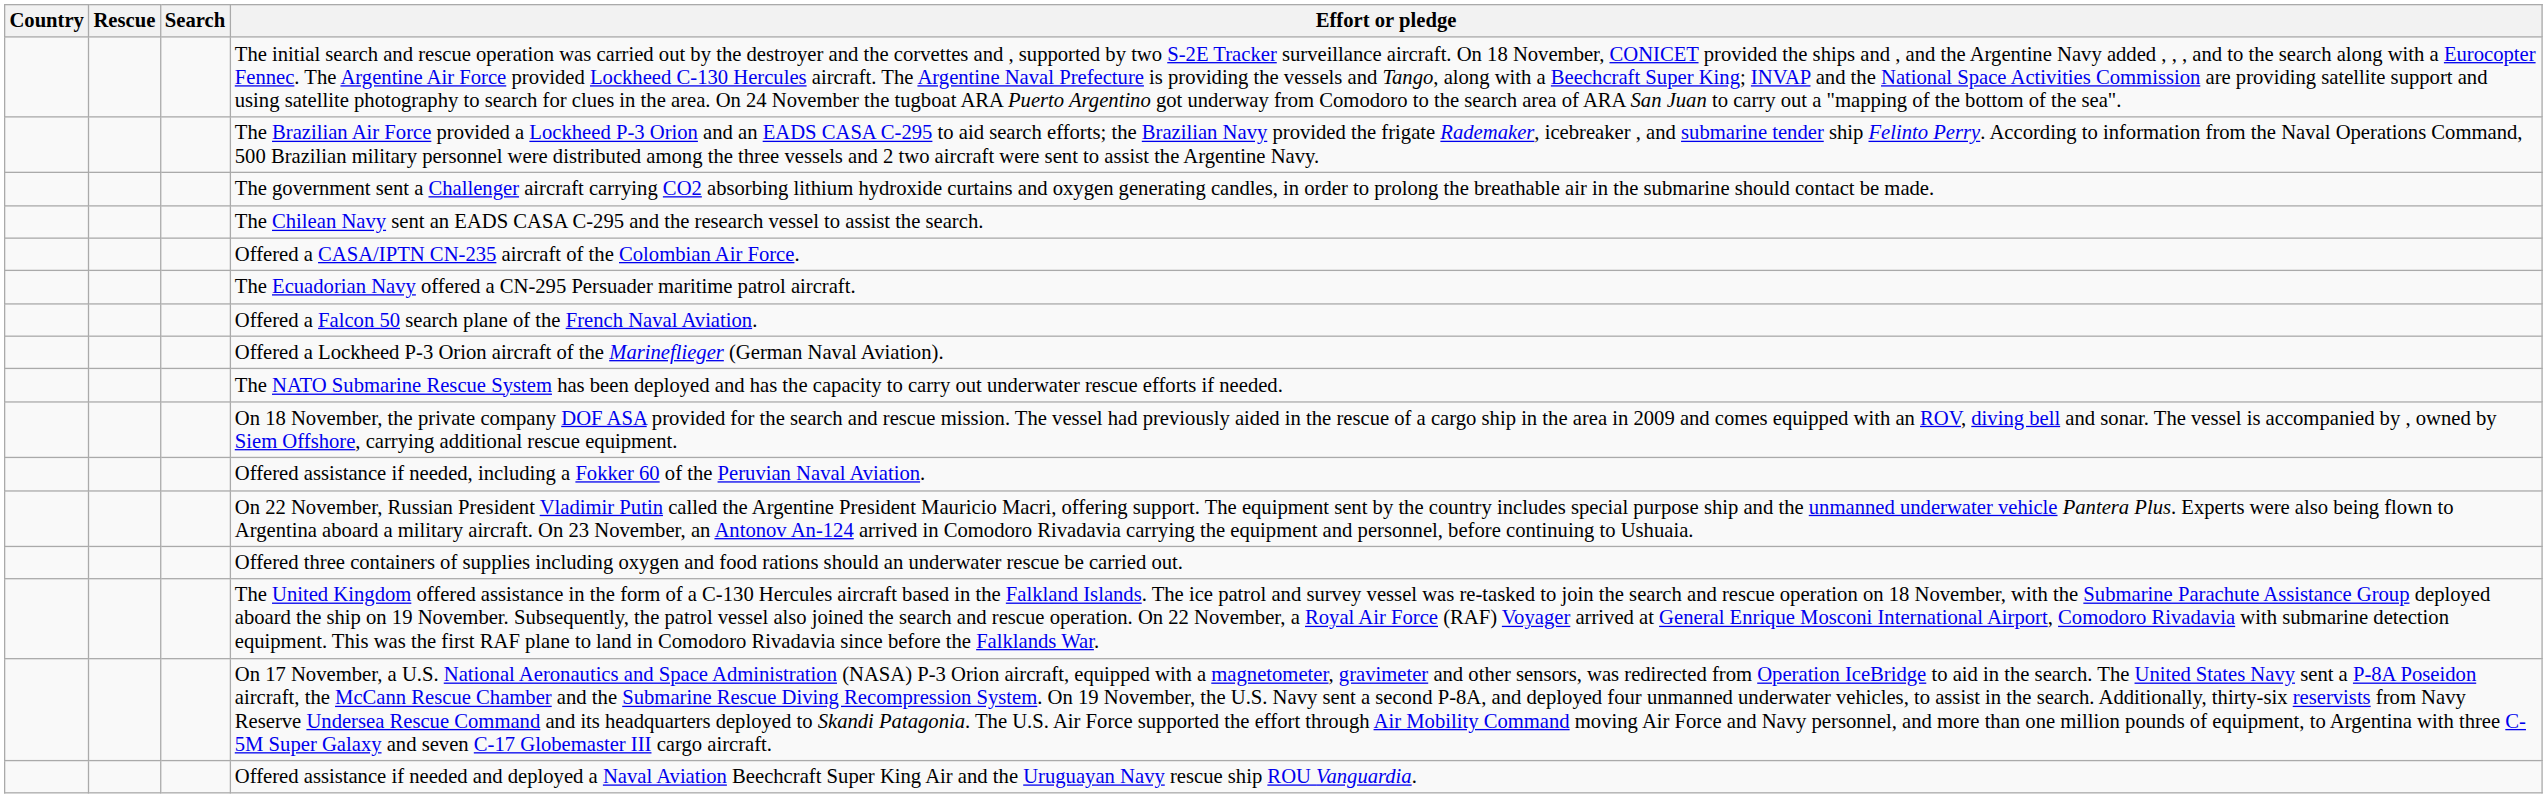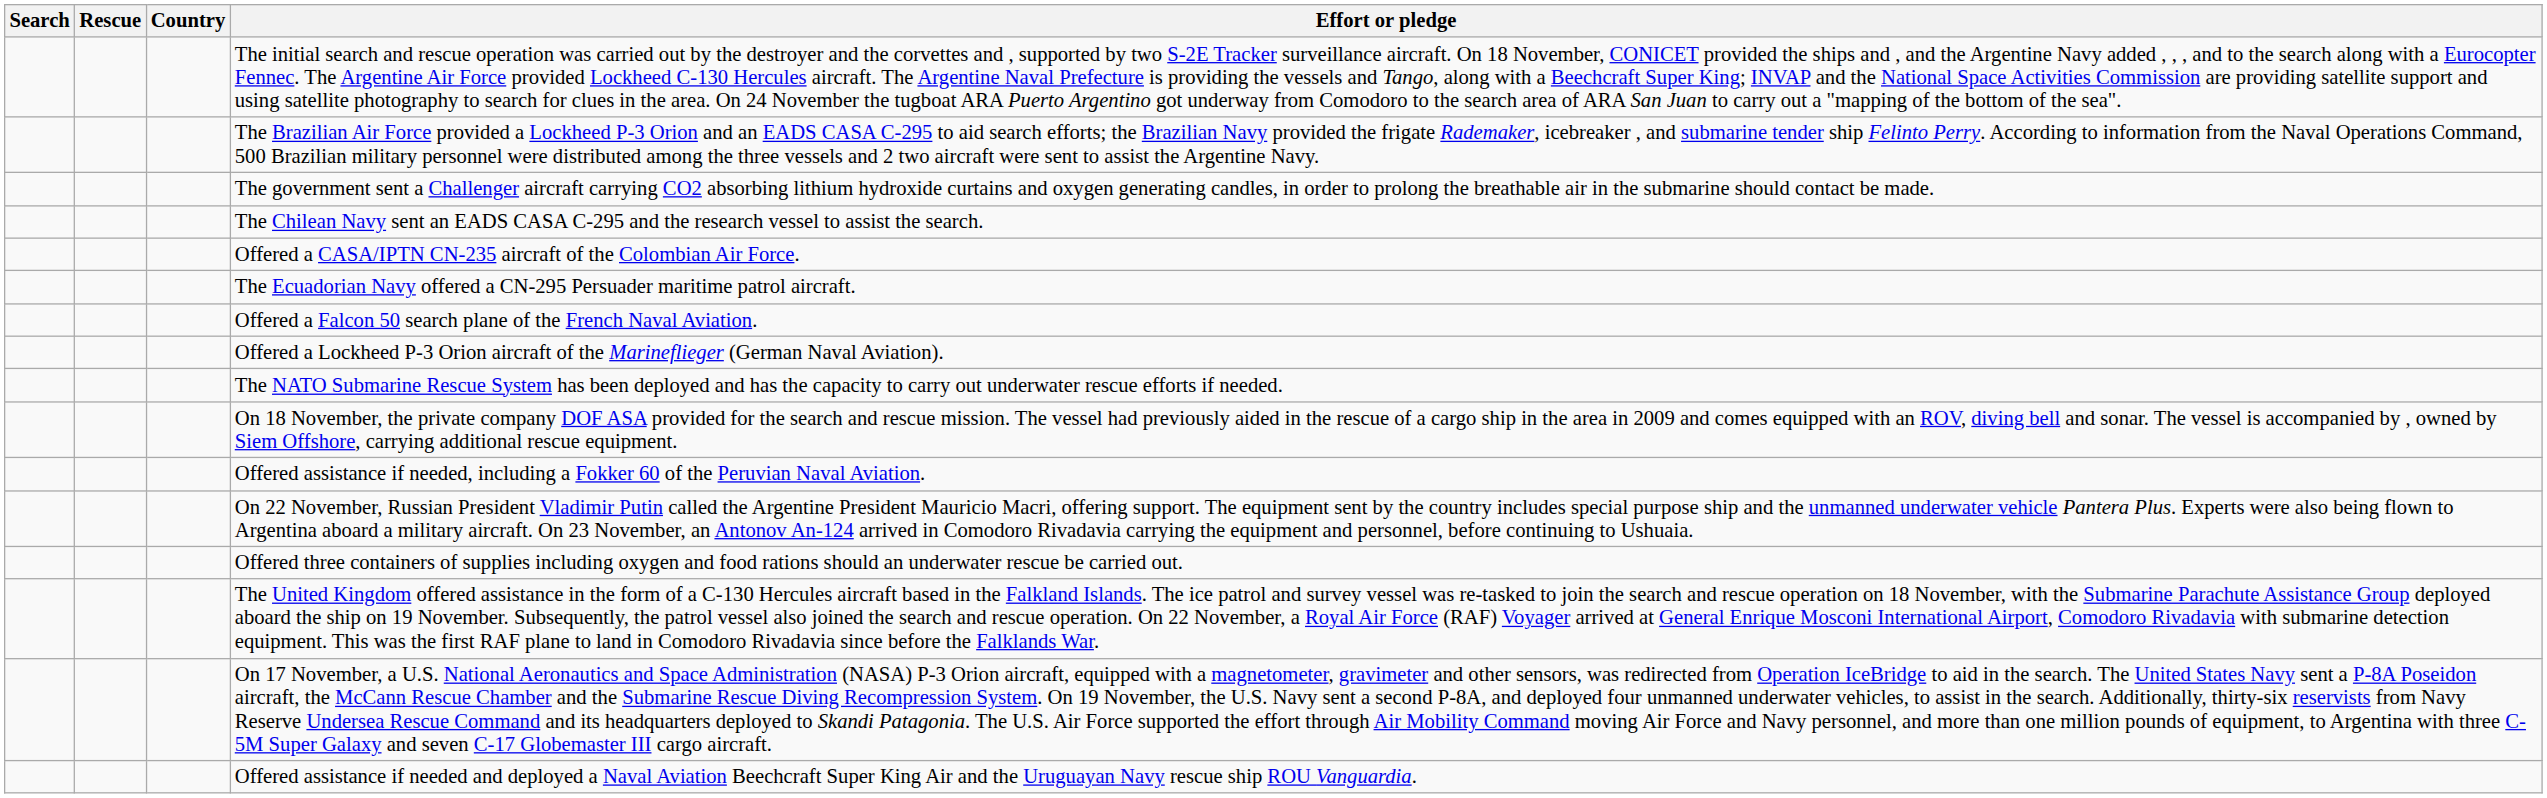columns swapped: (47, 20) <-> (195, 20)
